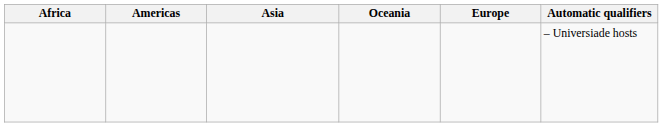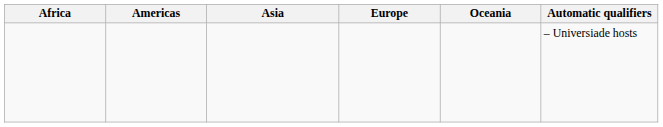columns swapped: (491, 13) <-> (389, 13)
